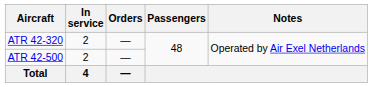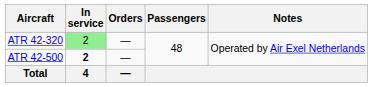(86, 40) no background -> (86, 40) lightgreen background
(86, 57) normal -> (86, 57) bold
